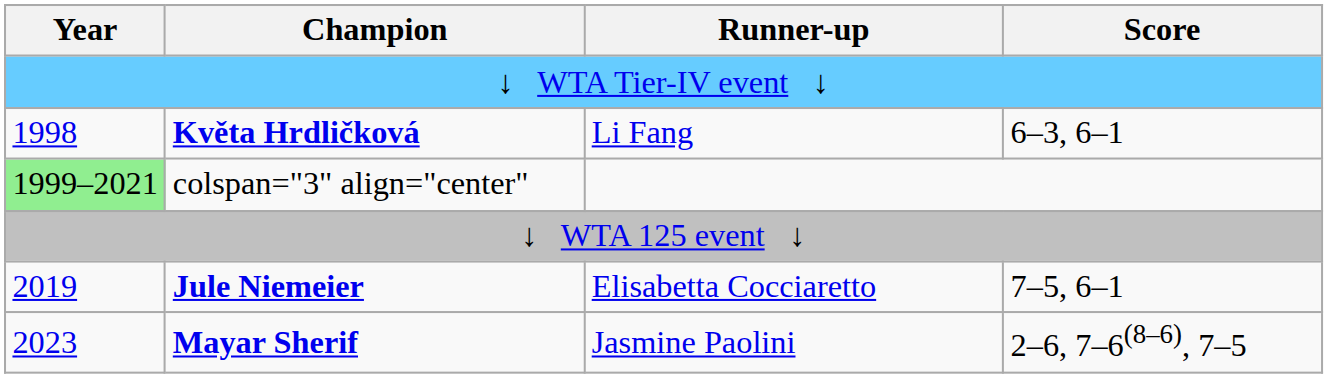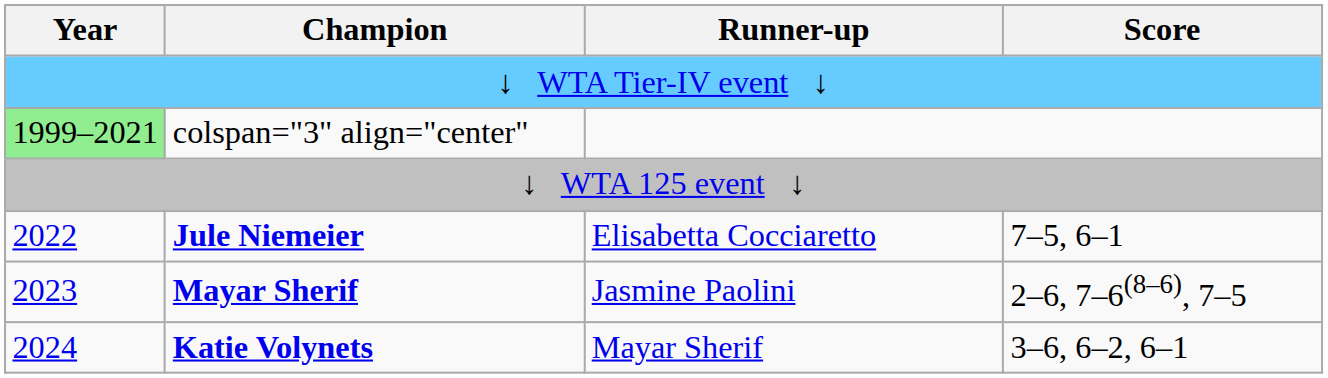- row: (296, 132)
(45, 286) 2019 -> (45, 235) 2022
+ row: (273, 346)
